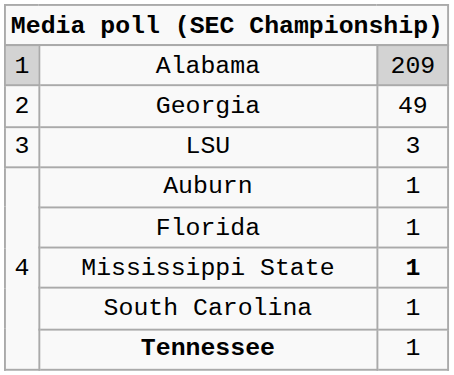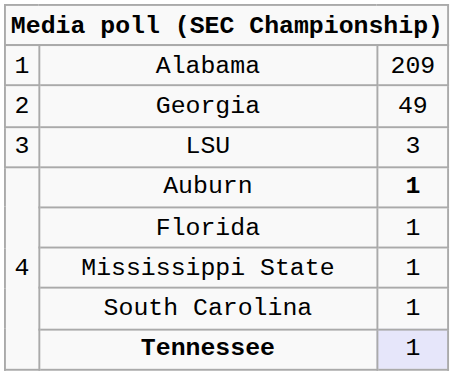(22, 66) lightgrey background -> (22, 66) no background
(413, 66) lightgrey background -> (413, 66) no background
(413, 187) normal -> (413, 187) bold
(413, 268) bold -> (413, 268) normal
(413, 349) no background -> (413, 349) lavender background
